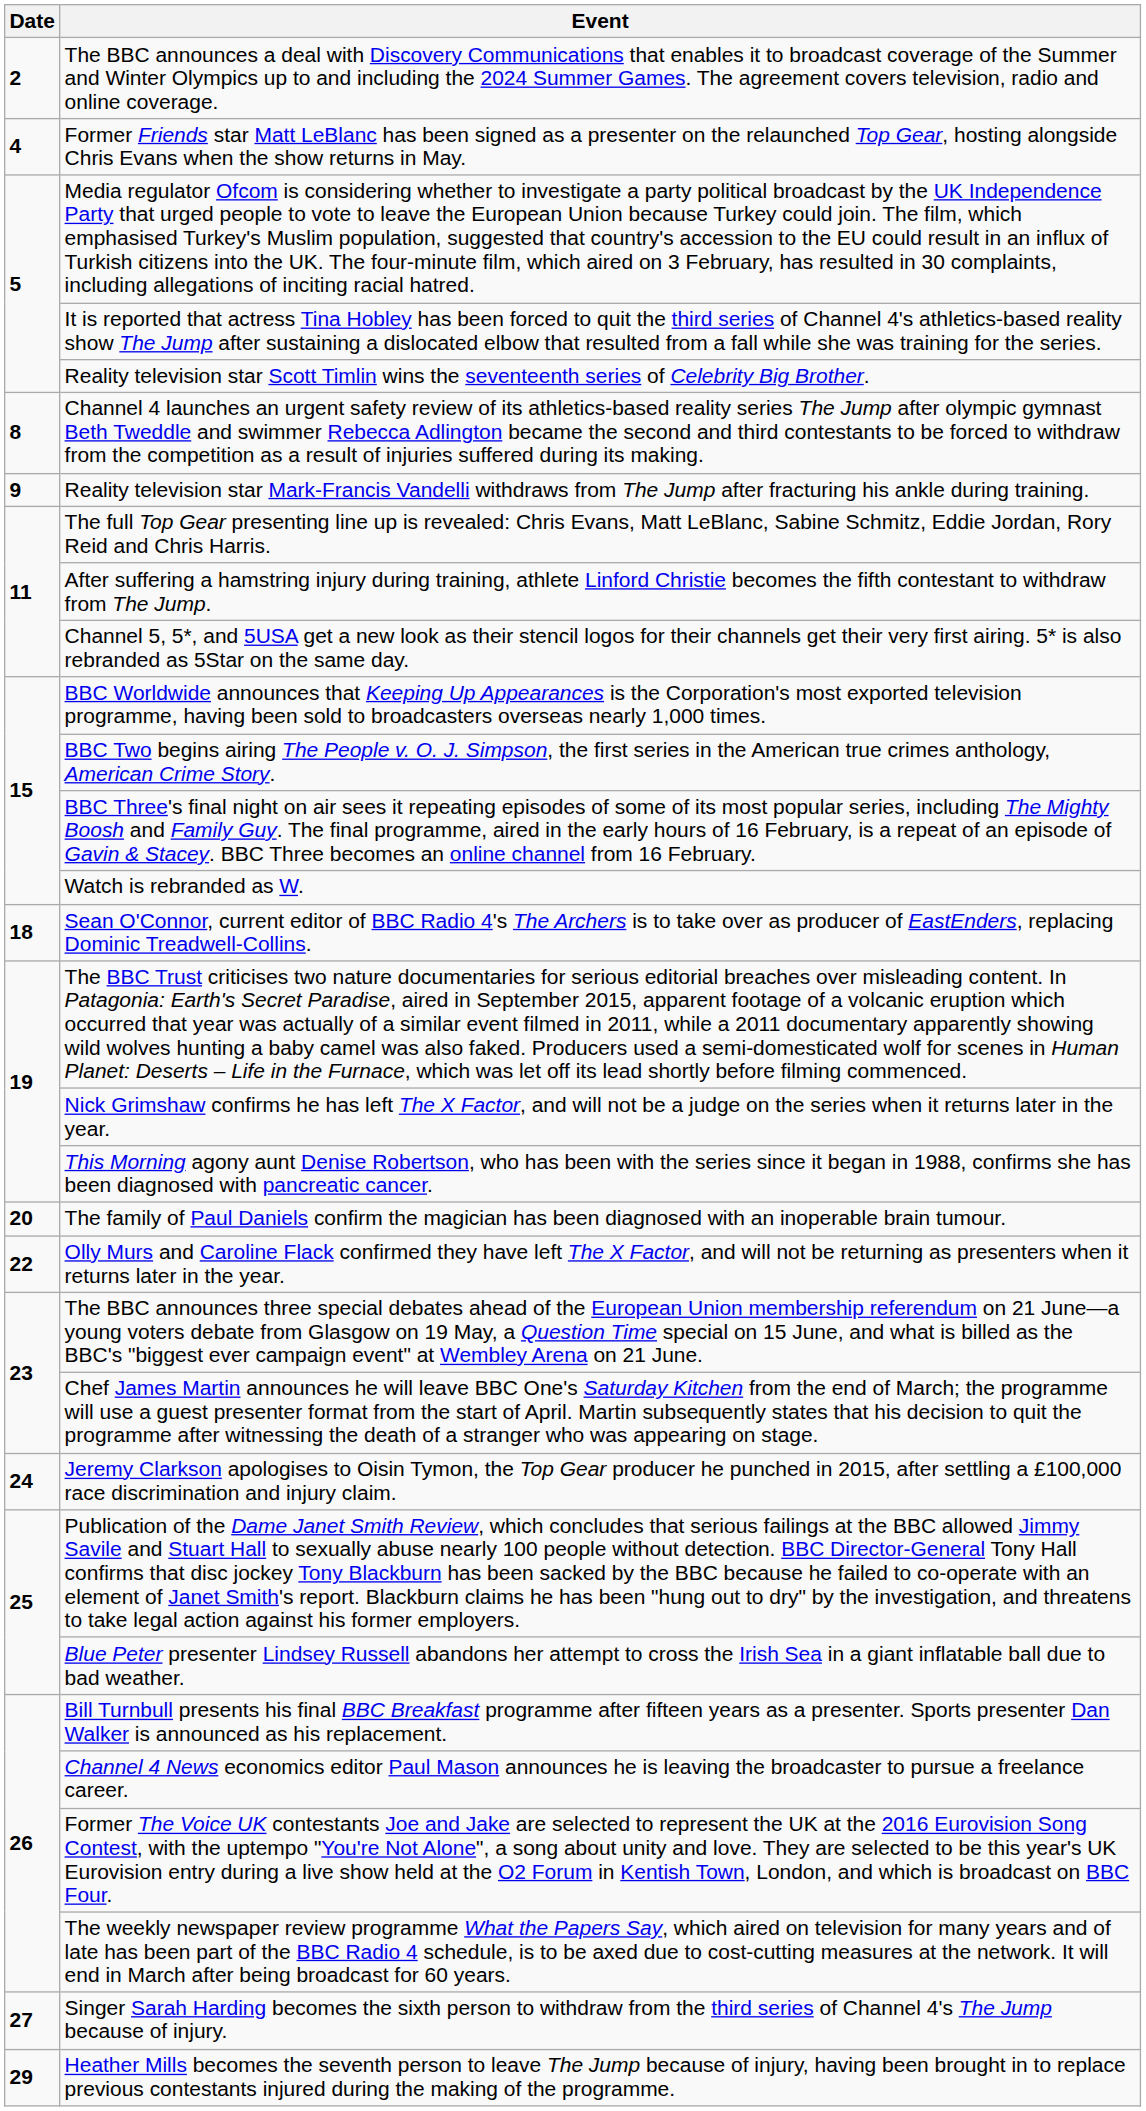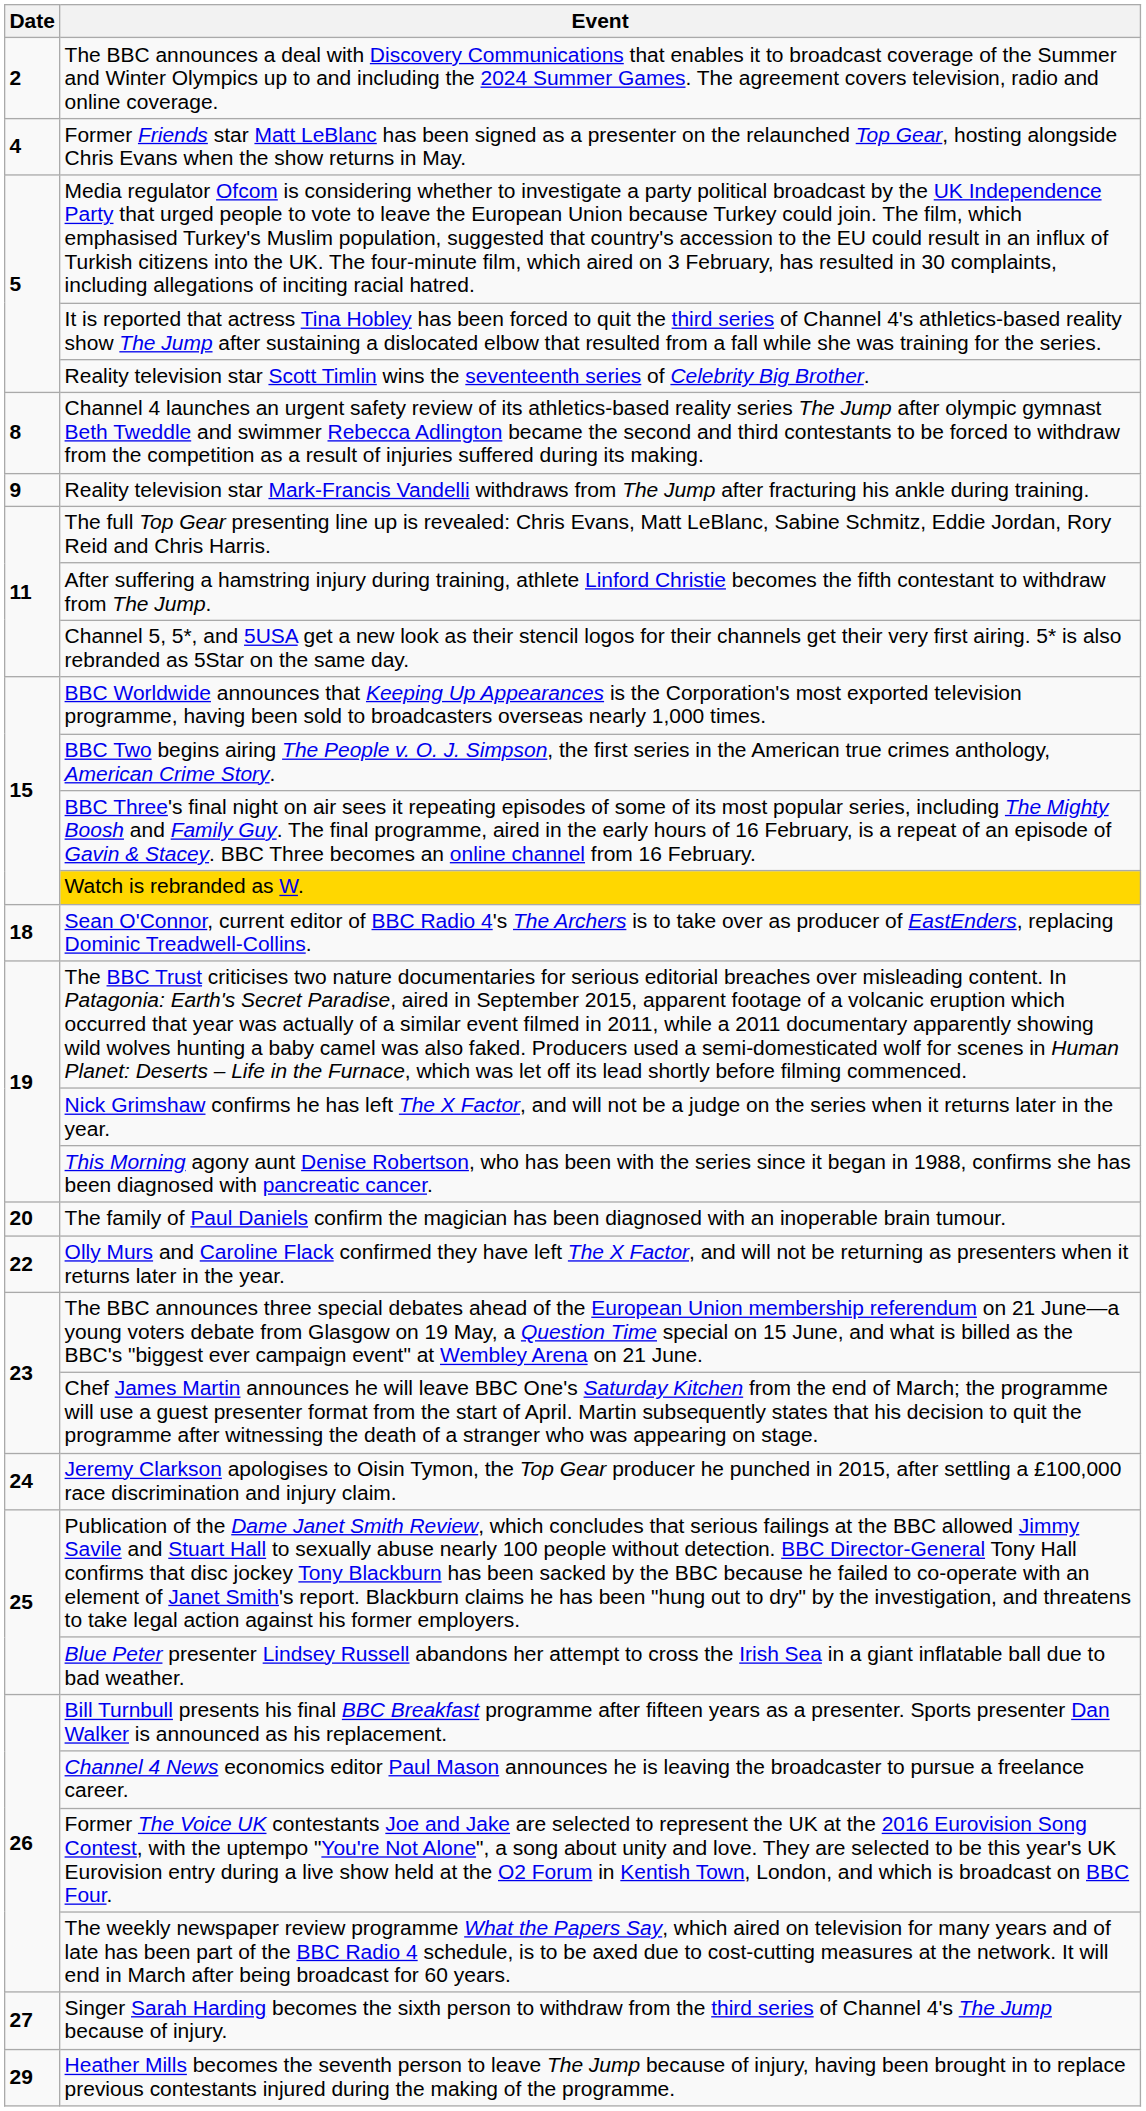(184, 887) no background -> (184, 887) gold background
